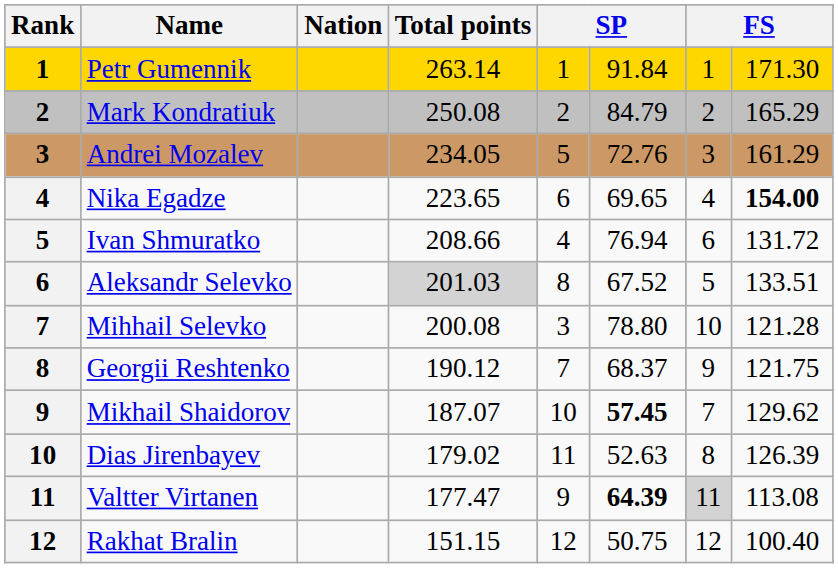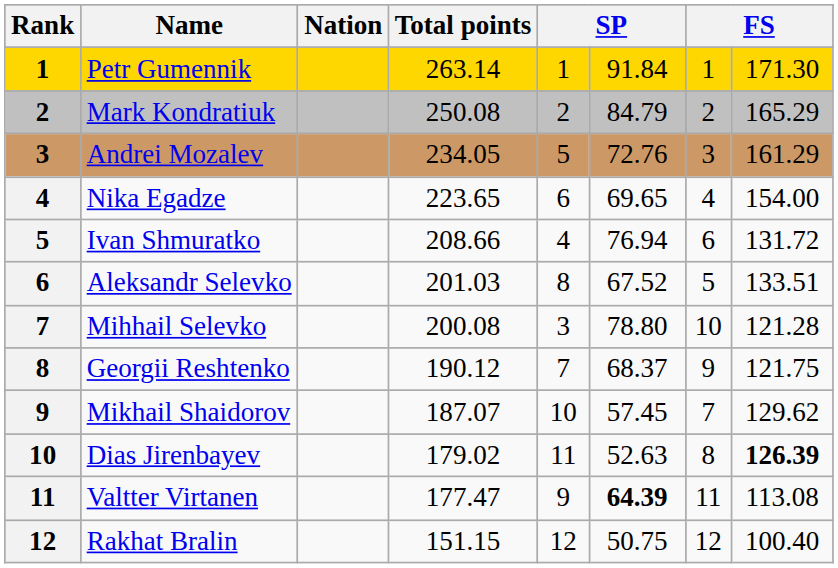(782, 197) bold -> (782, 197) normal
(463, 283) lightgrey background -> (463, 283) no background
(637, 411) bold -> (637, 411) normal
(782, 454) normal -> (782, 454) bold
(708, 497) lightgrey background -> (708, 497) no background
